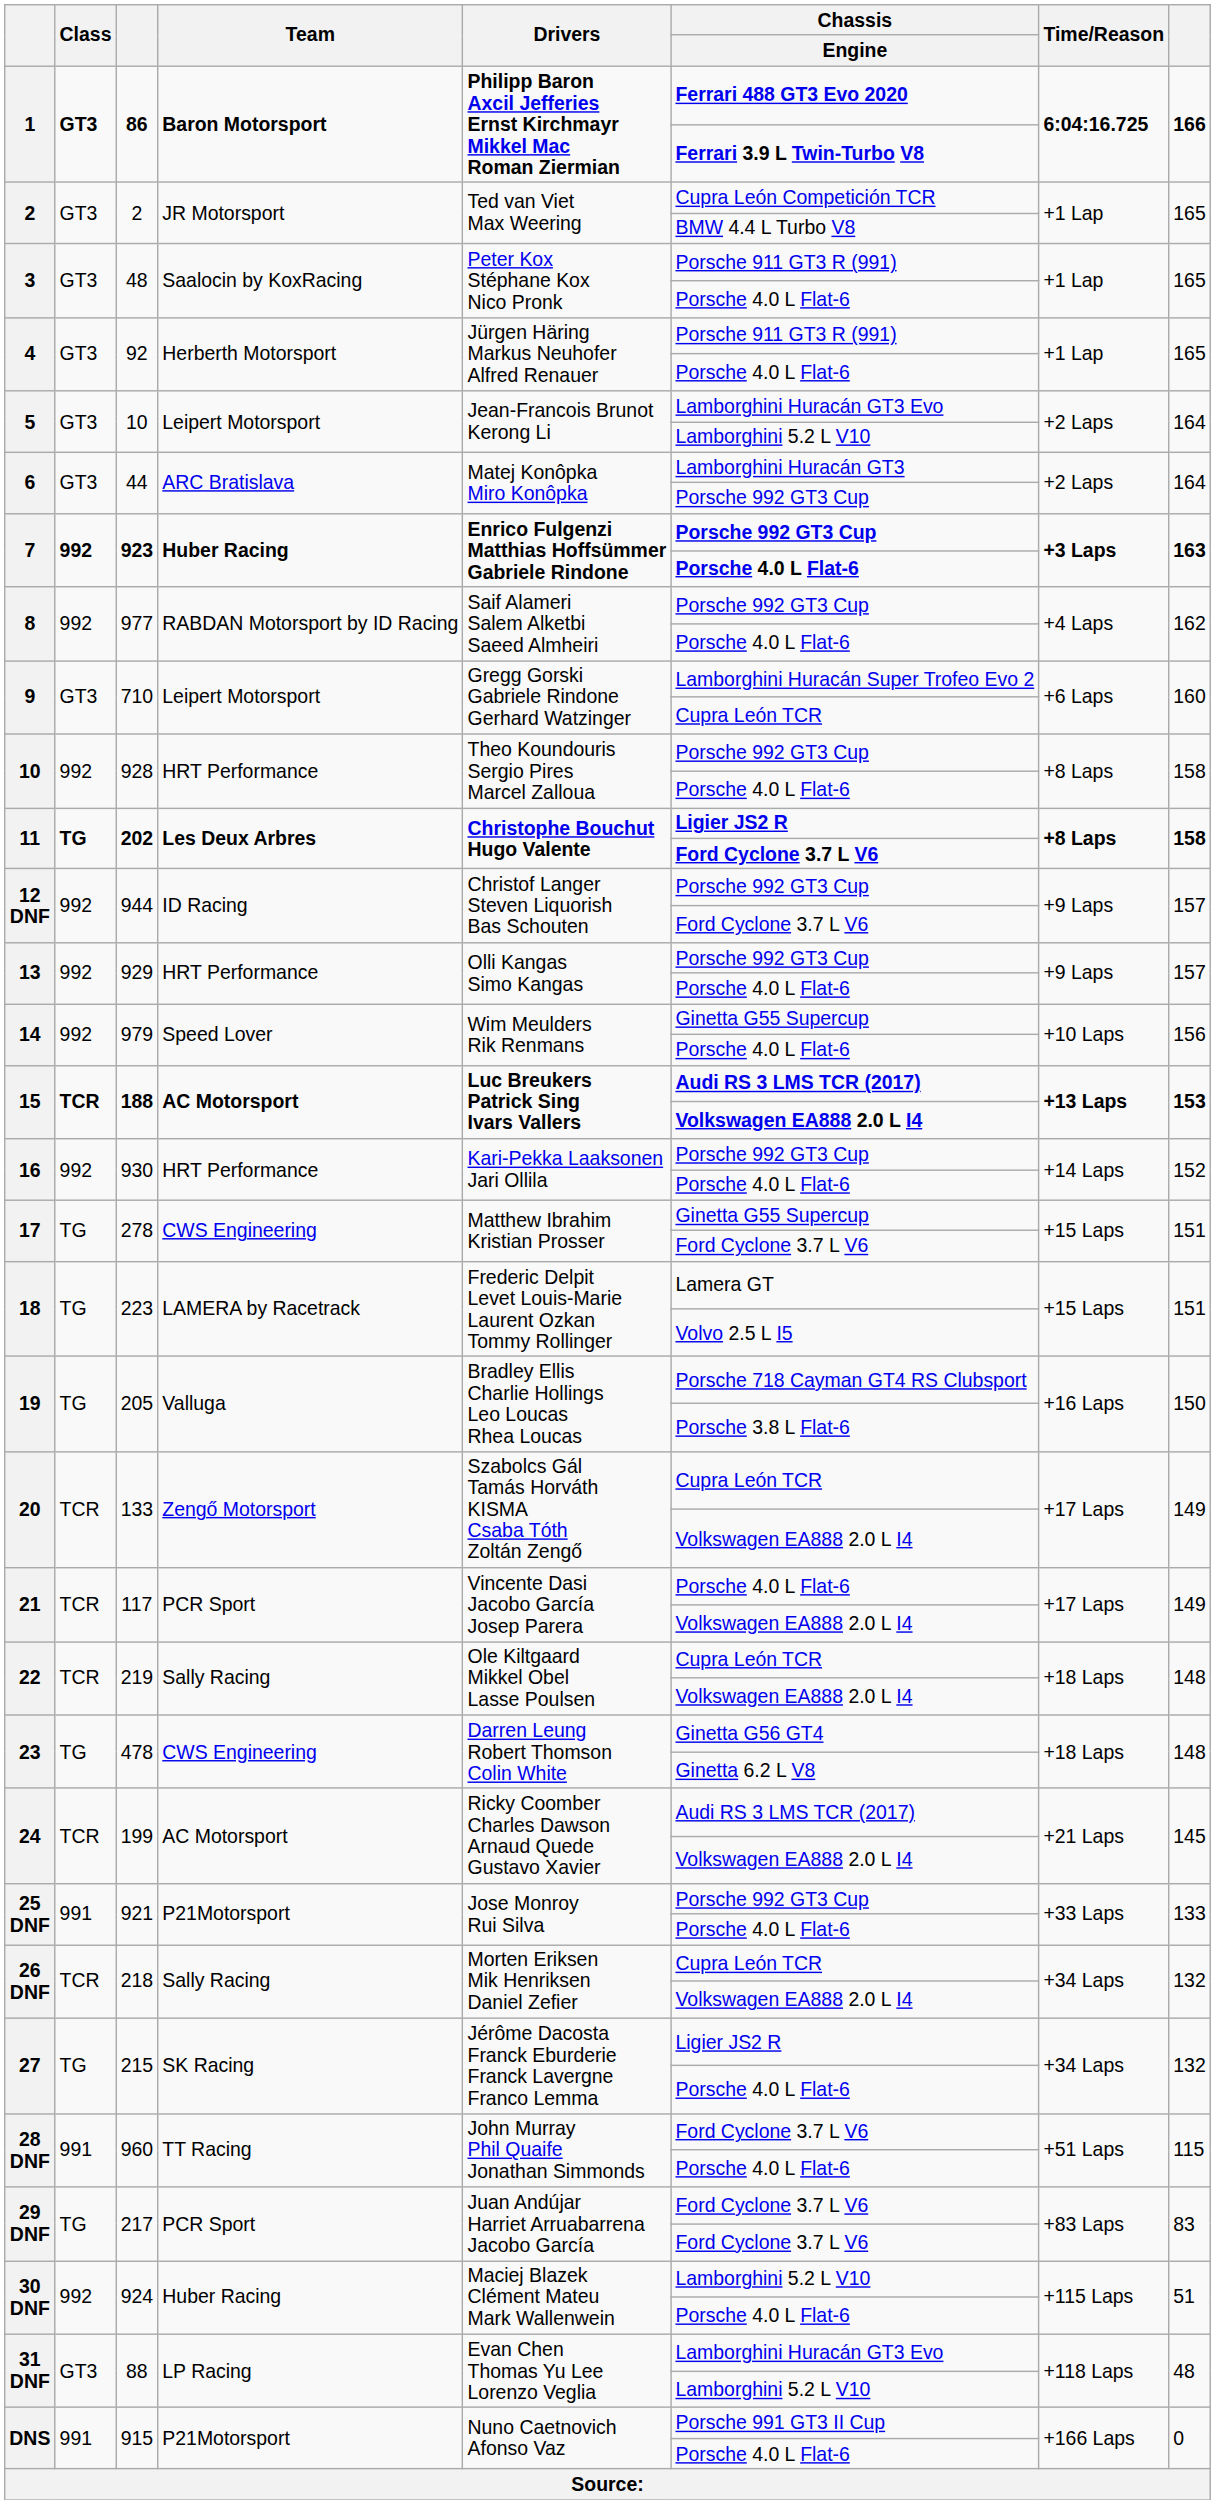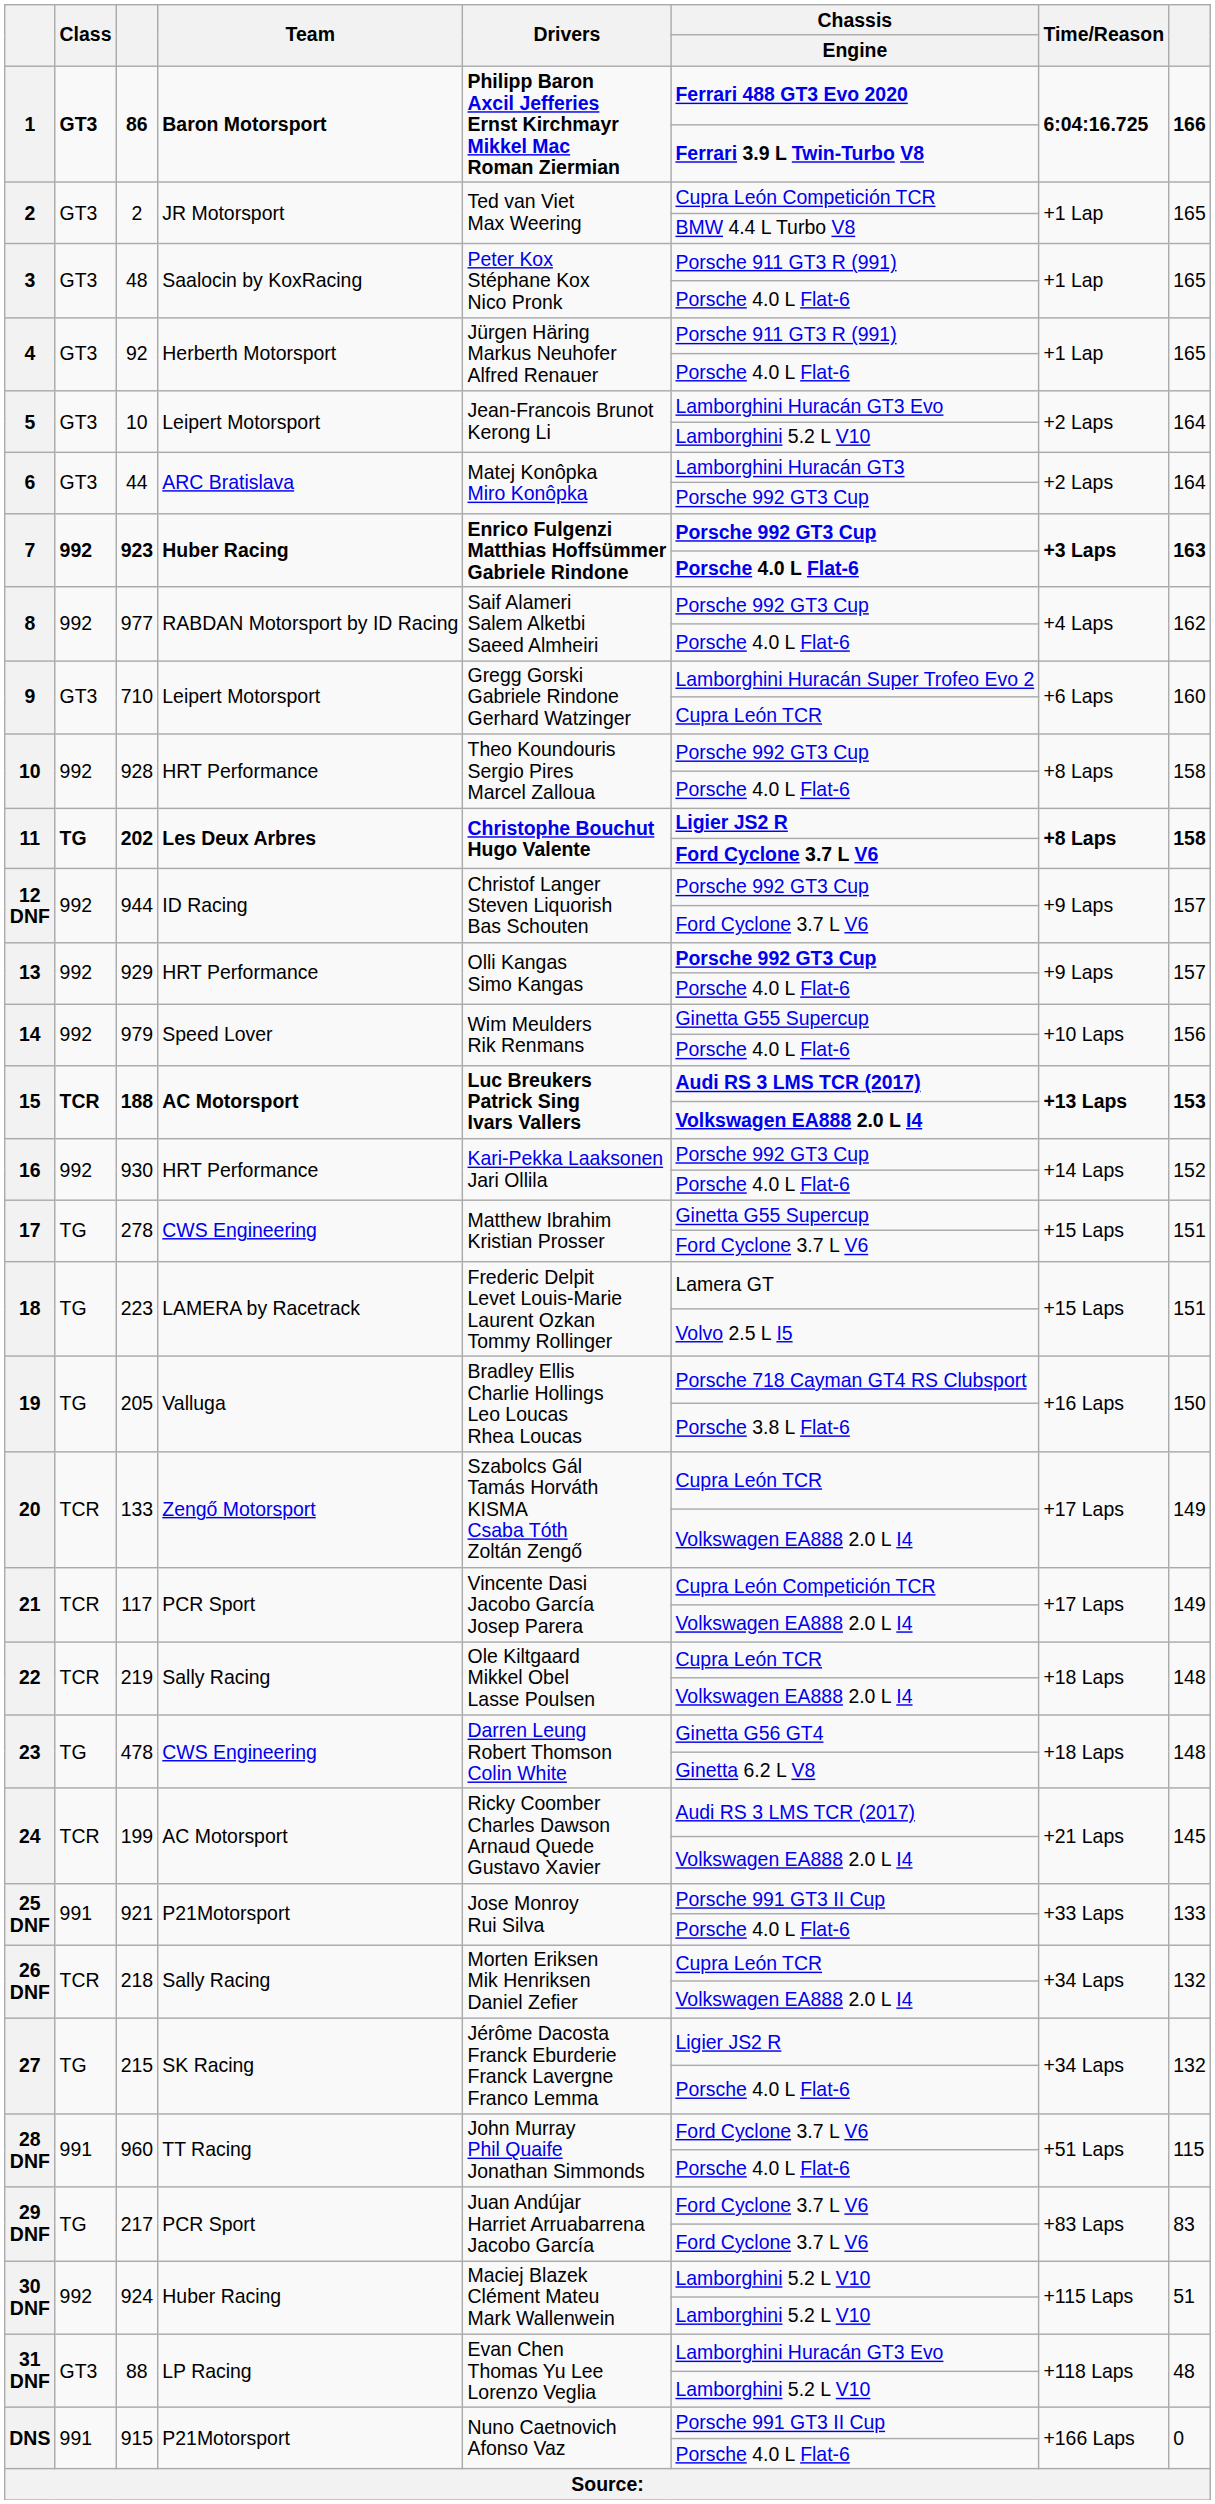(772, 958) normal -> (776, 958) bold
(763, 1586) Porsche 4.0 L Flat-6 -> (805, 1586) Cupra León Competición TCR
(772, 1898) Porsche 992 GT3 Cup -> (780, 1898) Porsche 991 GT3 II Cup
(763, 2315) Porsche 4.0 L Flat-6 -> (773, 2315) Lamborghini 5.2 L V10
